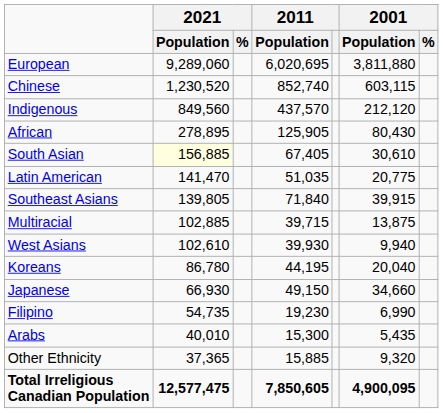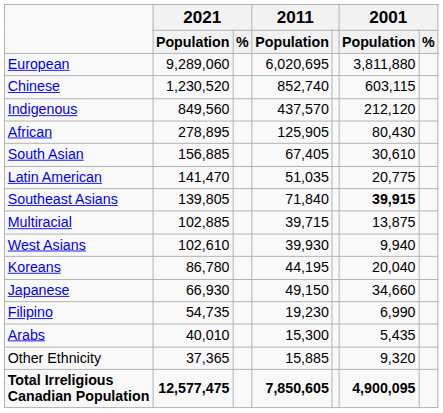(204, 154) lightyellow background -> (204, 154) no background
(394, 200) normal -> (394, 200) bold
